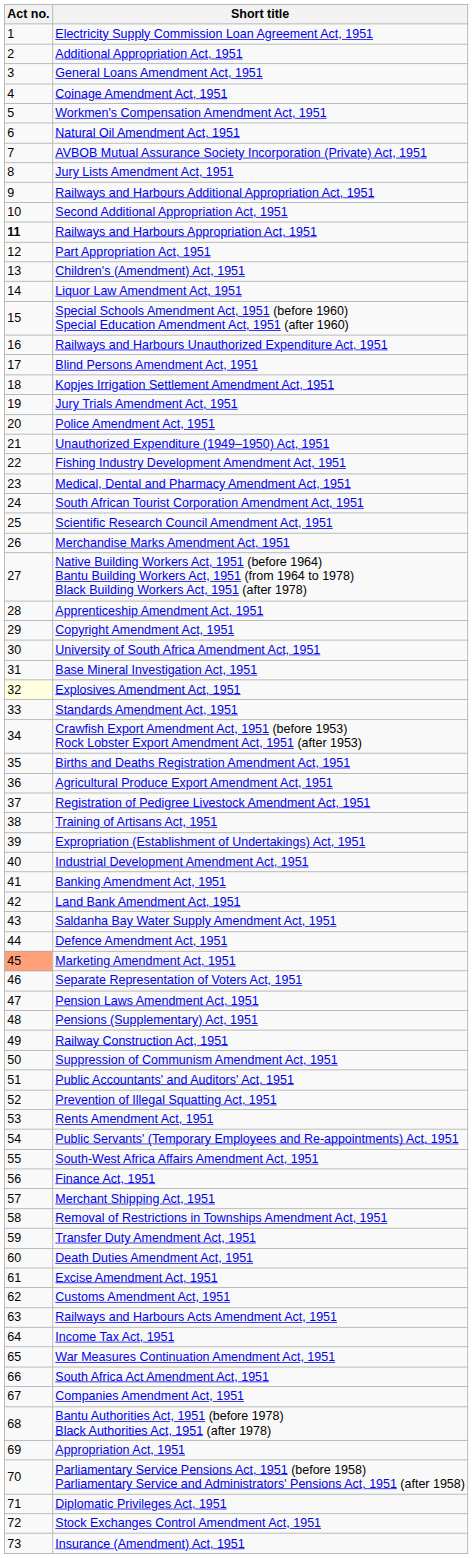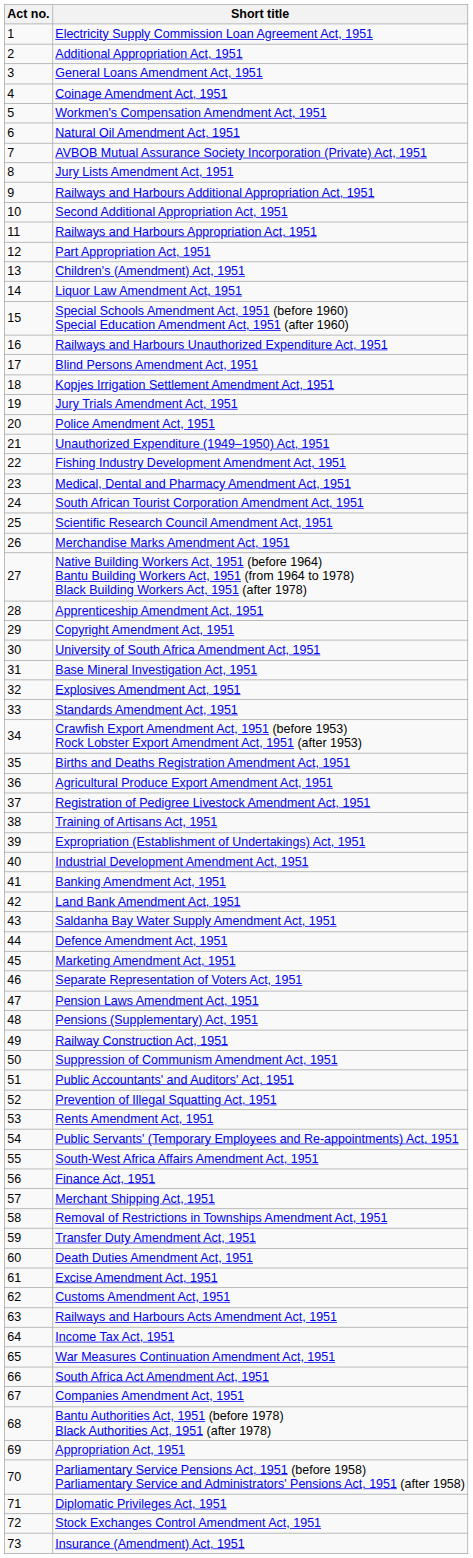(14, 232) bold -> (14, 232) normal
(14, 689) lightyellow background -> (14, 689) no background
(14, 961) lightsalmon background -> (14, 961) no background
